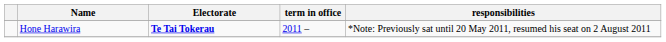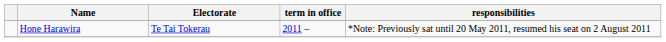(183, 29) bold -> (181, 29) normal
